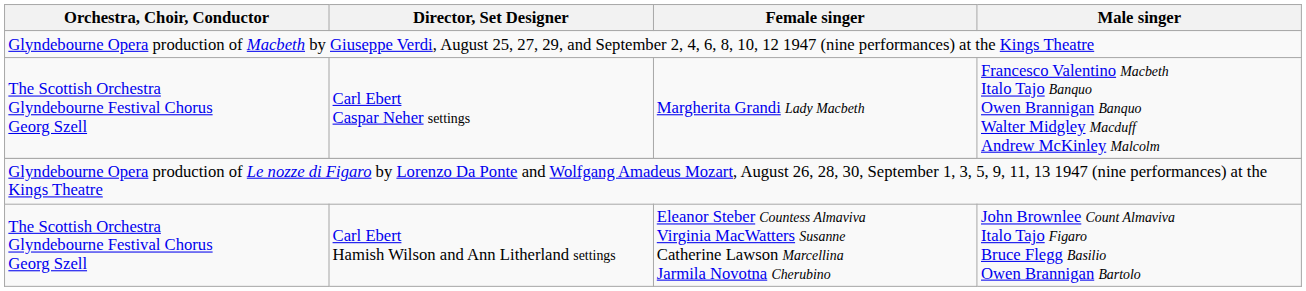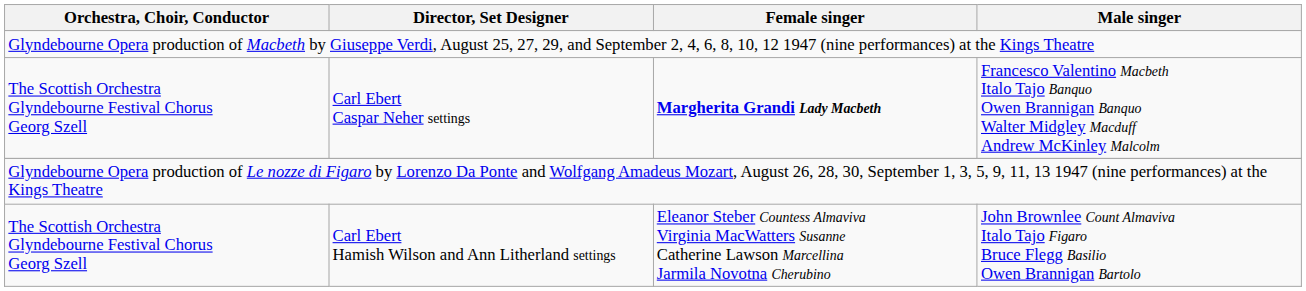(761, 107) normal -> (769, 107) bold
